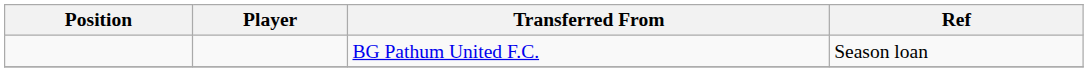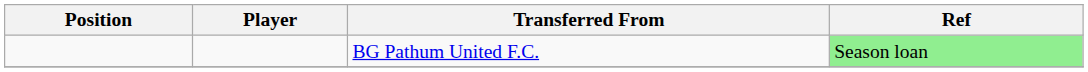(881, 50) no background -> (881, 50) lightgreen background
